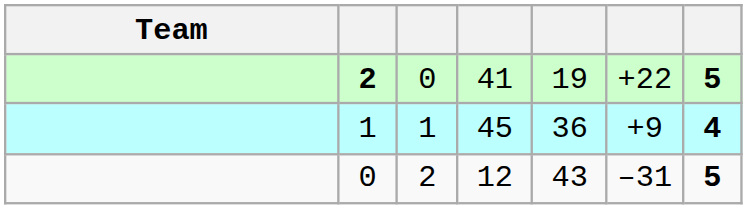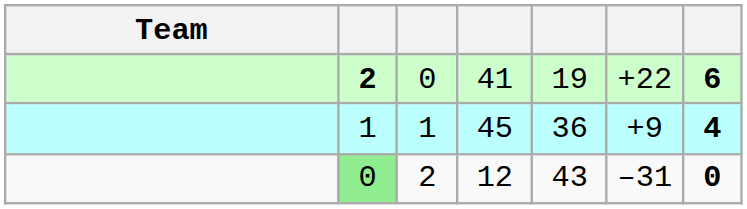(712, 79) 5 -> (712, 79) 6
(368, 178) no background -> (368, 178) lightgreen background
(712, 178) 5 -> (712, 178) 0
